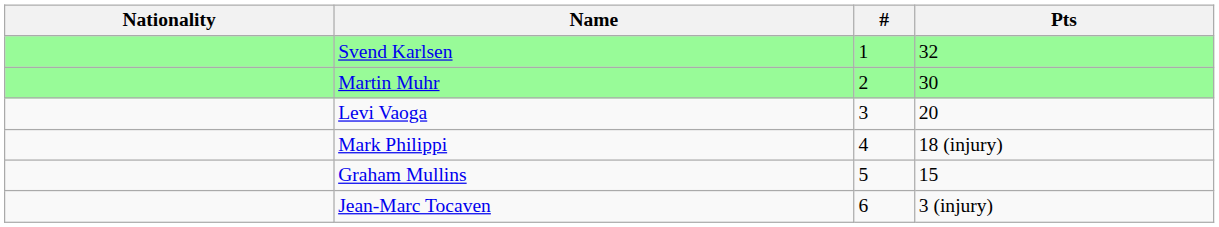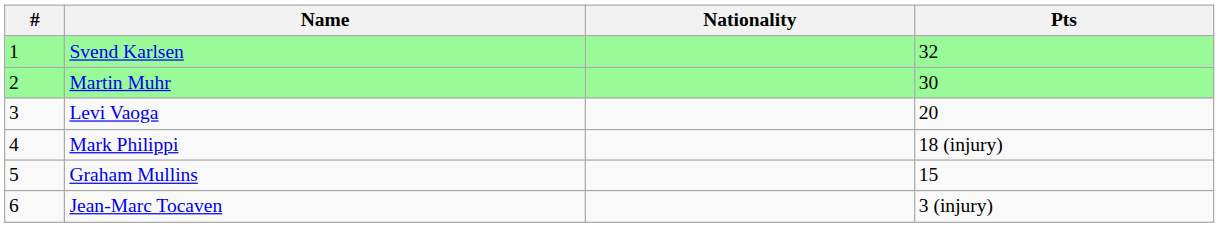columns swapped: (884, 20) <-> (169, 20)
